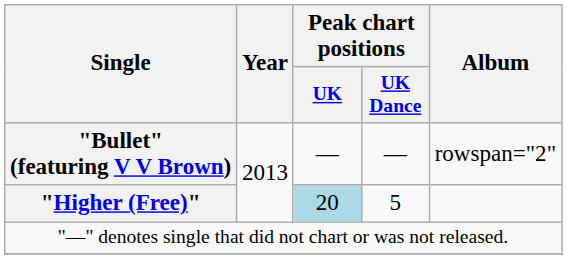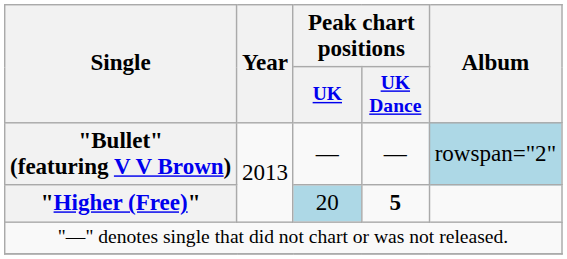(495, 153) no background -> (495, 153) lightblue background
(395, 203) normal -> (395, 203) bold
